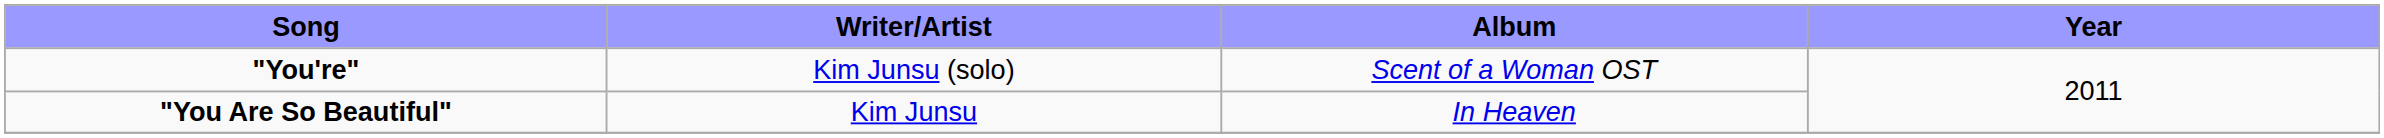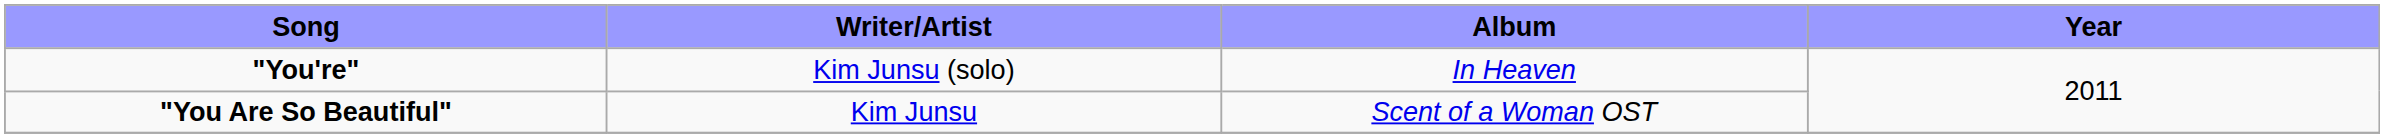(1514, 69) Scent of a Woman OST -> (1514, 69) In Heaven
(1514, 112) In Heaven -> (1514, 112) Scent of a Woman OST
